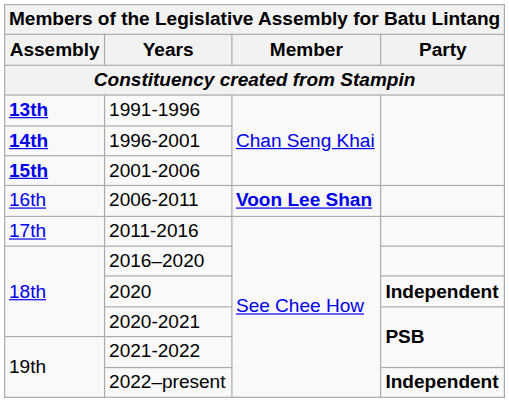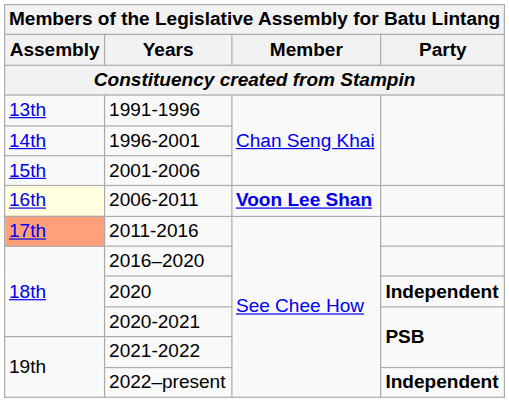(29, 110) bold -> (28, 110) normal
(29, 140) bold -> (28, 140) normal
(29, 170) bold -> (28, 170) normal
(28, 200) no background -> (28, 200) lightyellow background
(28, 230) no background -> (28, 230) lightsalmon background
